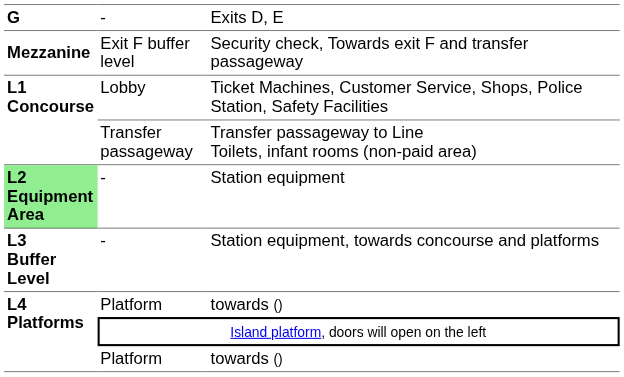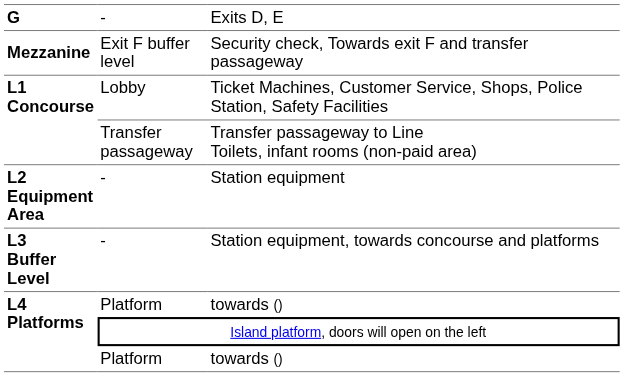(50, 196) lightgreen background -> (50, 196) no background
